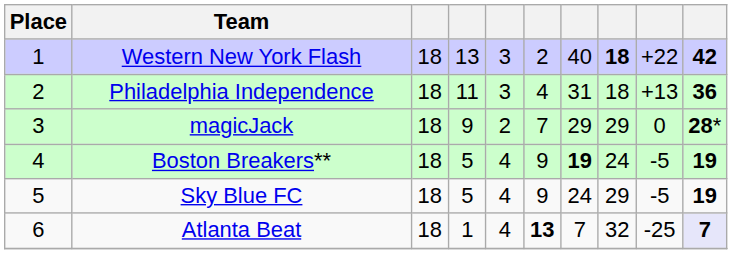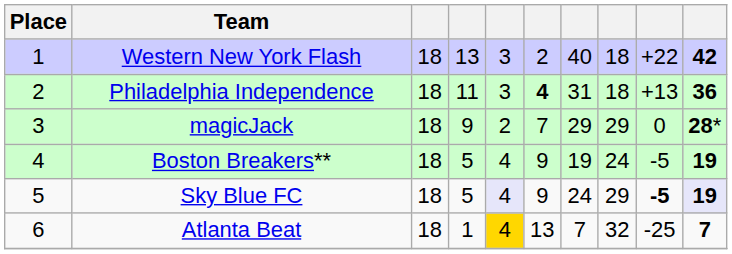(617, 56) bold -> (617, 56) normal
(542, 91) normal -> (542, 91) bold
(580, 160) bold -> (580, 160) normal
(505, 195) no background -> (505, 195) lavender background
(660, 195) normal -> (660, 195) bold
(705, 195) no background -> (705, 195) lavender background
(505, 230) no background -> (505, 230) gold background
(542, 230) bold -> (542, 230) normal
(705, 230) lavender background -> (705, 230) no background
